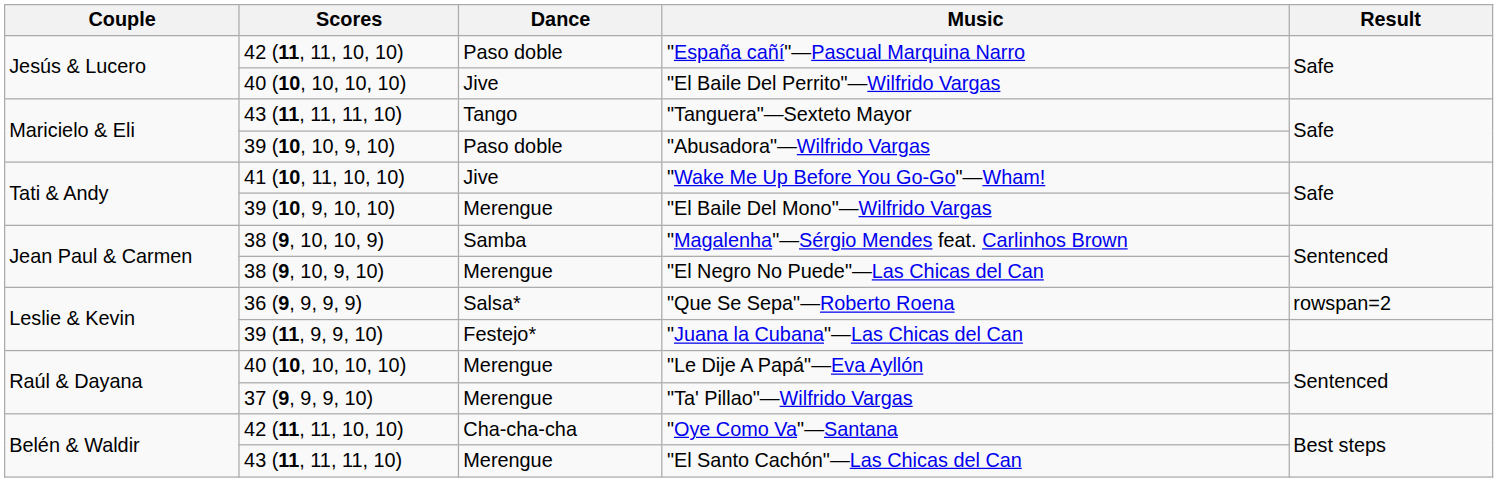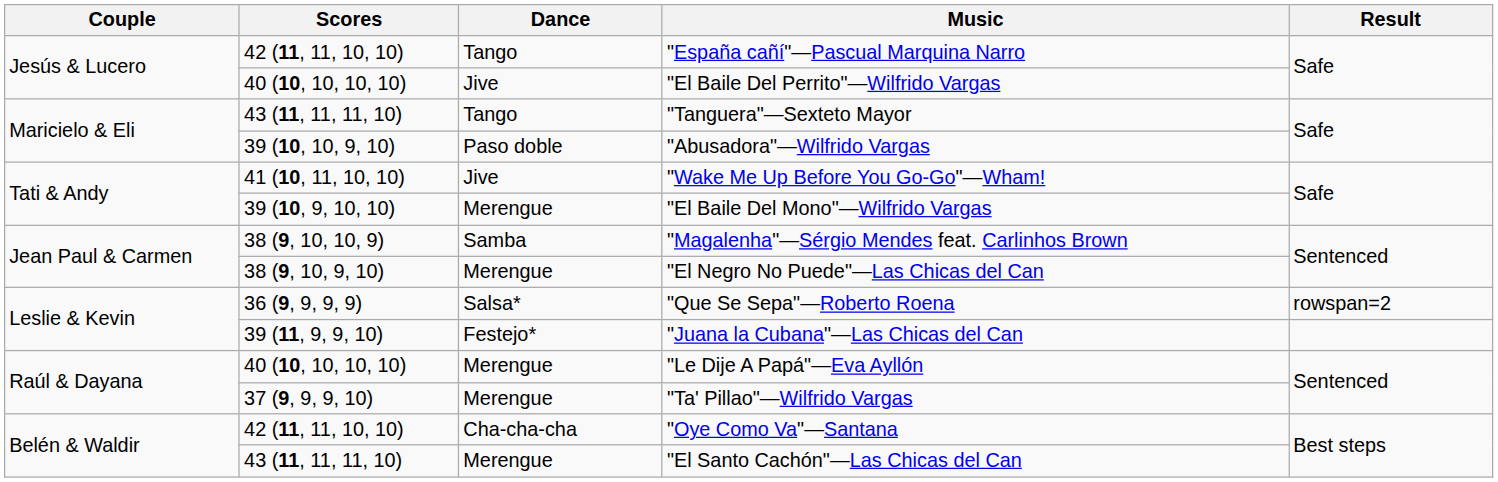(513, 51) Paso doble -> (490, 51) Tango
